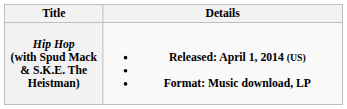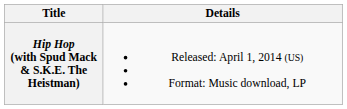(223, 70) bold -> (223, 70) normal
